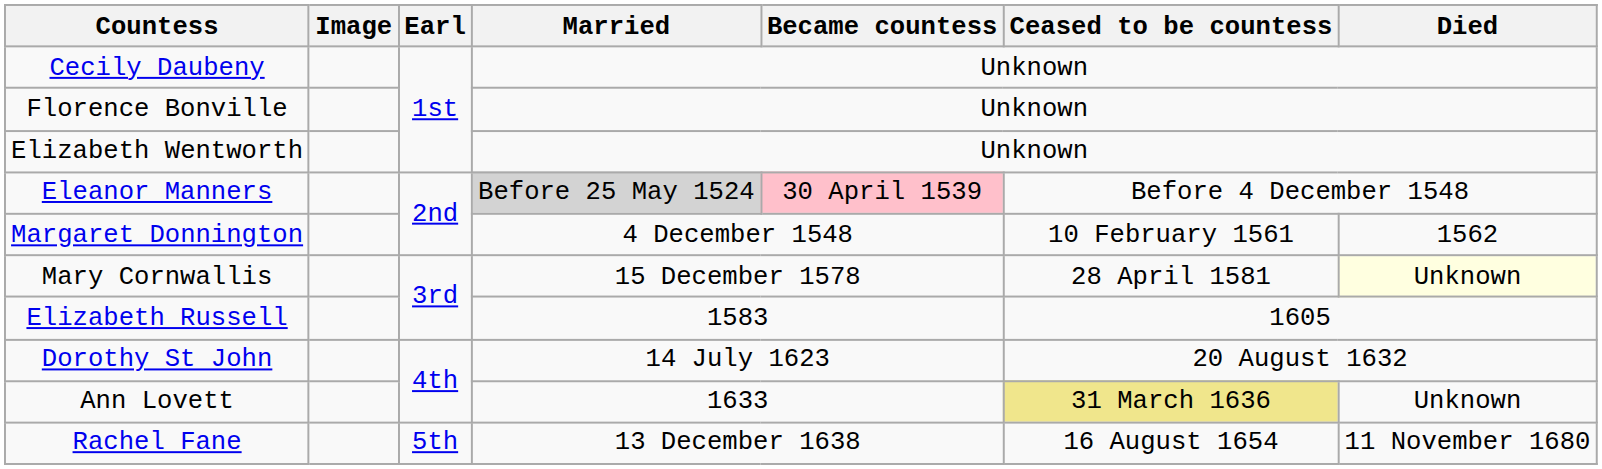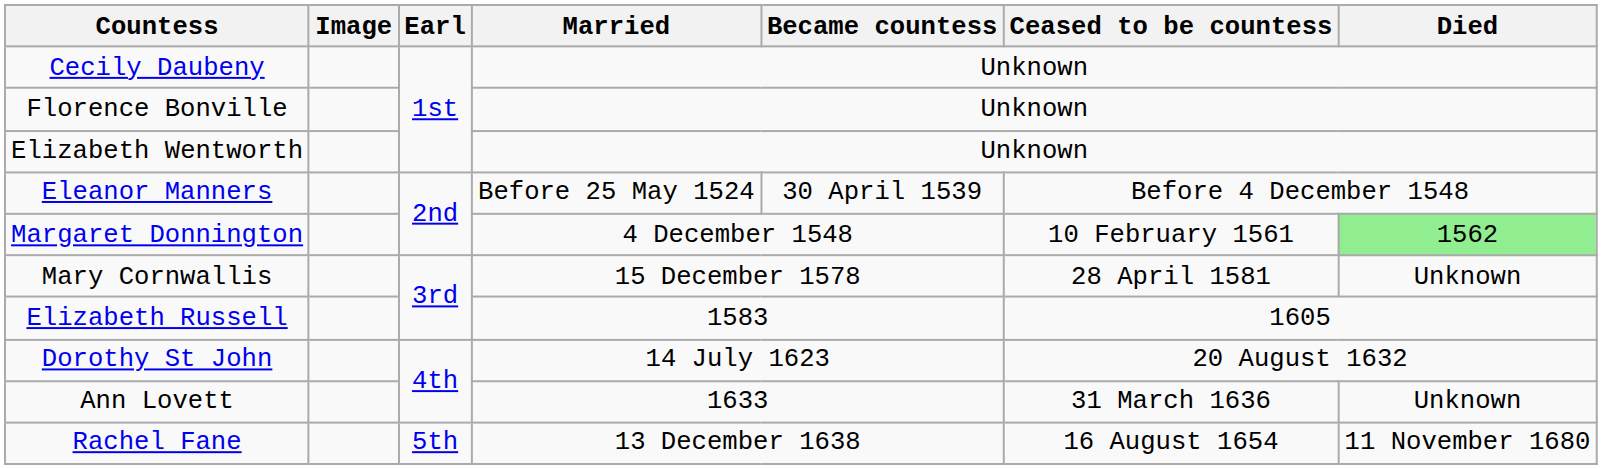(616, 193) lightgrey background -> (616, 193) no background
(882, 193) pink background -> (882, 193) no background
(1467, 235) no background -> (1467, 235) lightgreen background
(1468, 276) lightyellow background -> (1468, 276) no background
(1171, 402) khaki background -> (1171, 402) no background
